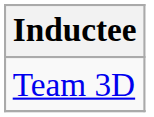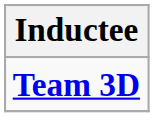(74, 83) normal -> (76, 83) bold
